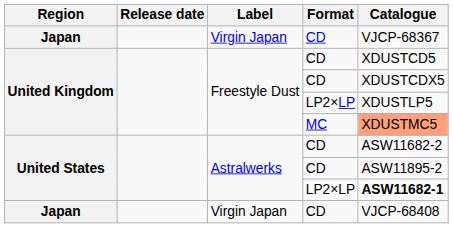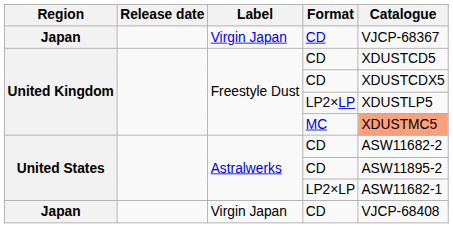(402, 189) bold -> (402, 189) normal
